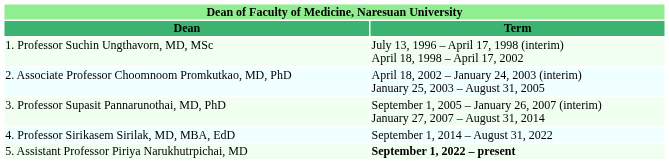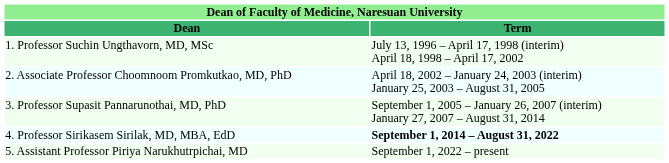(462, 135) normal -> (465, 135) bold
(443, 151) bold -> (440, 151) normal
